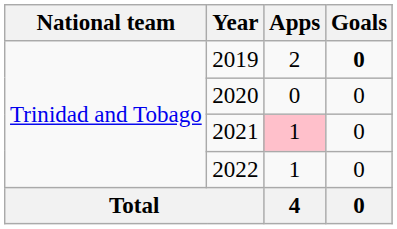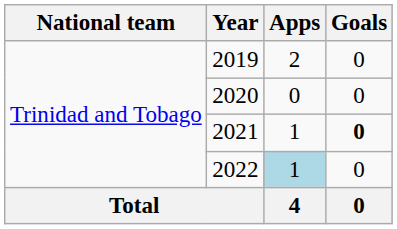(359, 59) bold -> (359, 59) normal
(295, 132) pink background -> (295, 132) no background
(359, 132) normal -> (359, 132) bold
(295, 168) no background -> (295, 168) lightblue background
